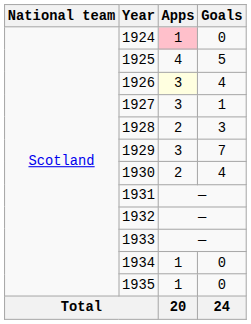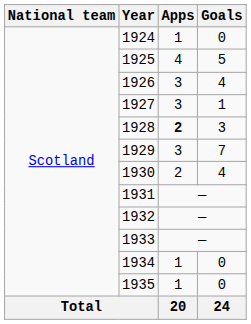(178, 38) pink background -> (178, 38) no background
(178, 83) lightyellow background -> (178, 83) no background
(178, 128) normal -> (178, 128) bold
